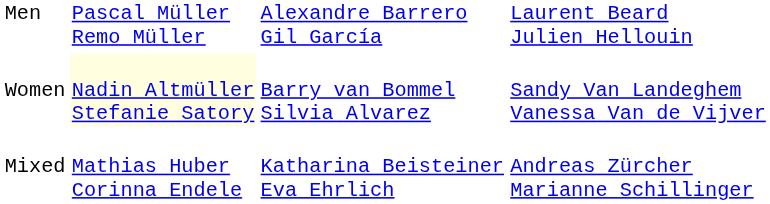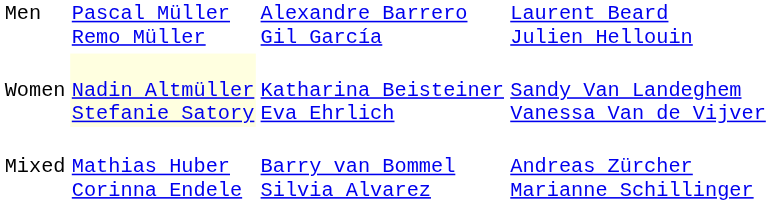(358, 102) Barry van Bommel Silvia Alvarez -> (382, 102) Katharina Beisteiner Eva Ehrlich
(382, 178) Katharina Beisteiner Eva Ehrlich -> (358, 178) Barry van Bommel Silvia Alvarez
